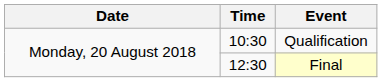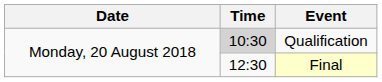(248, 40) no background -> (248, 40) lightgrey background
